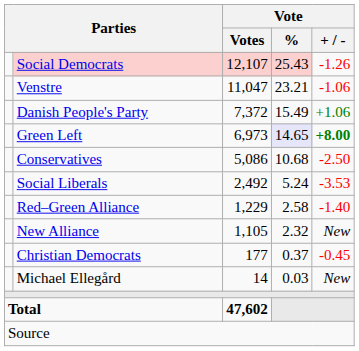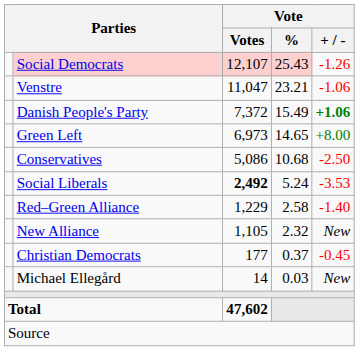(333, 111) normal -> (333, 111) bold
(292, 135) lavender background -> (292, 135) no background
(333, 135) bold -> (333, 135) normal
(251, 183) normal -> (251, 183) bold
